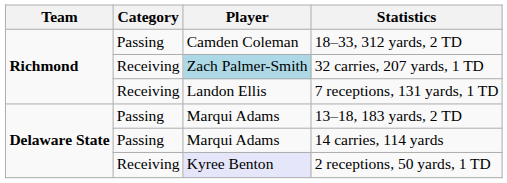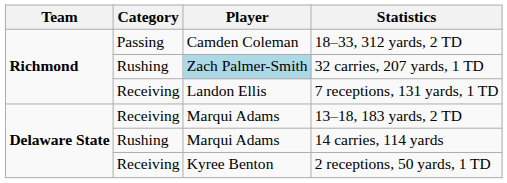(148, 66) Receiving -> (143, 66) Rushing
(140, 115) Passing -> (148, 115) Receiving
(140, 140) Passing -> (143, 140) Rushing
(230, 165) lavender background -> (230, 165) no background
